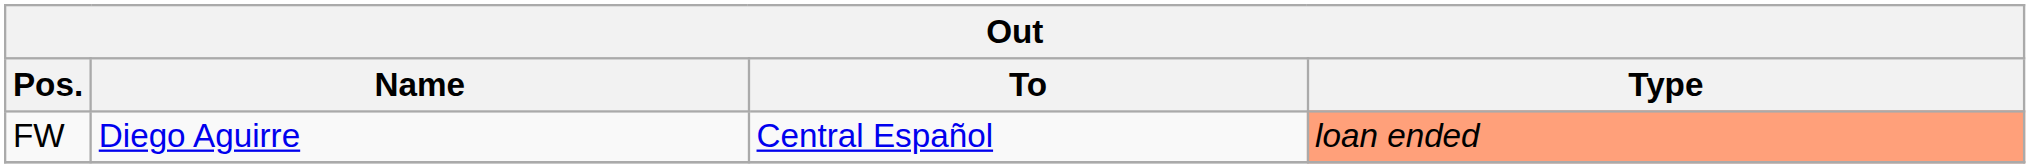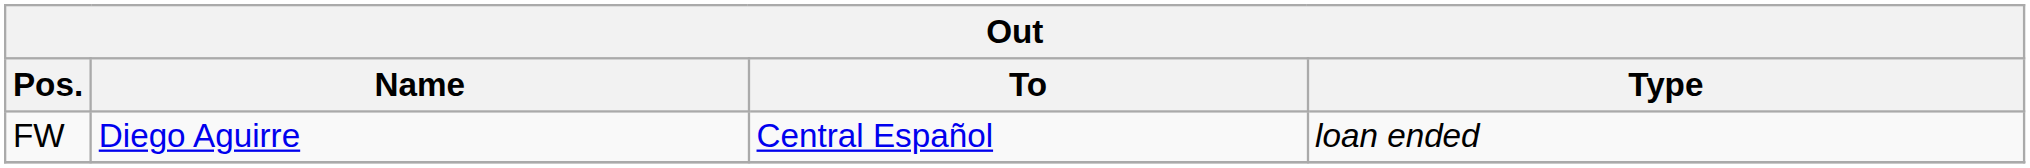(1397, 137) lightsalmon background -> (1397, 137) no background
